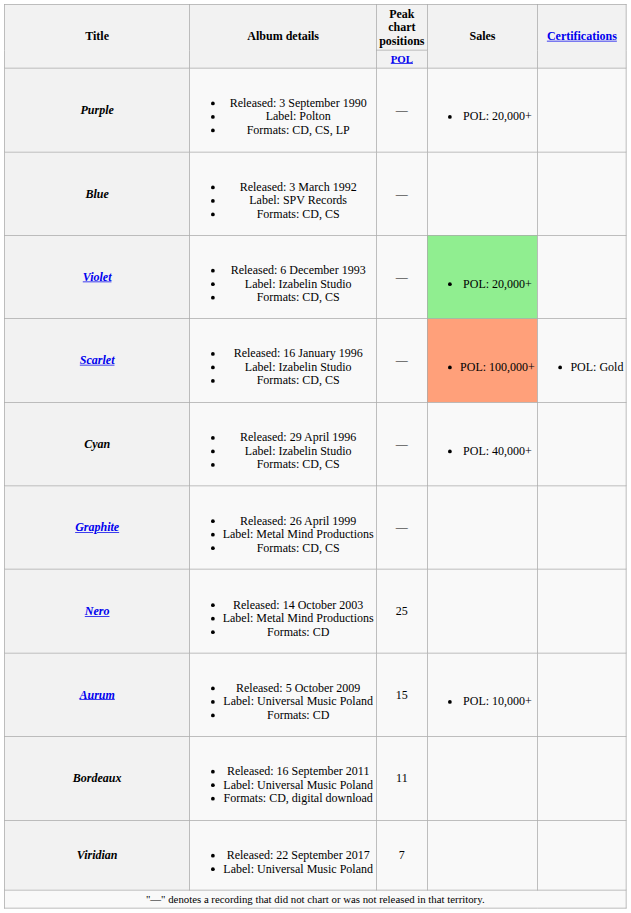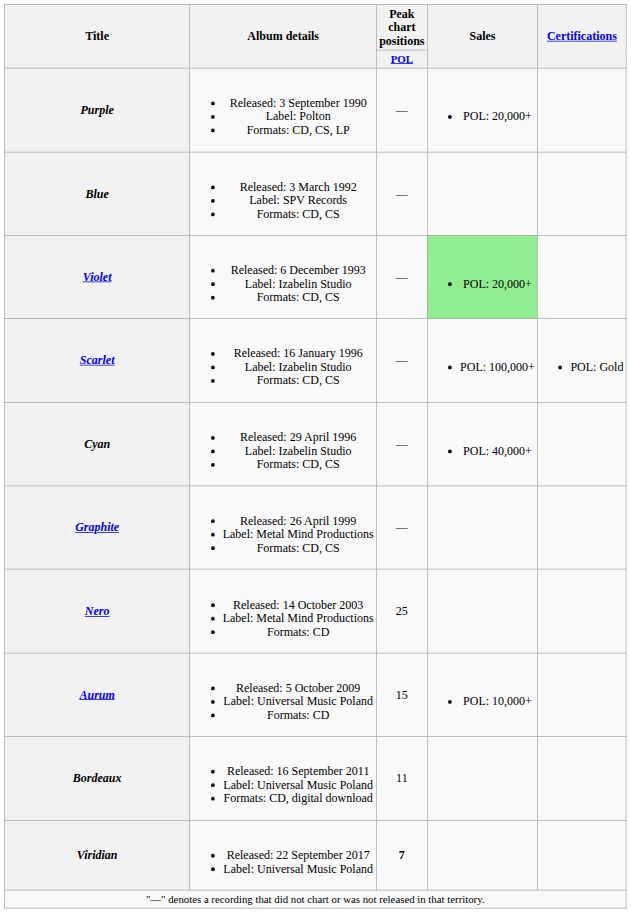(482, 367) lightsalmon background -> (482, 367) no background
(402, 855) normal -> (402, 855) bold
